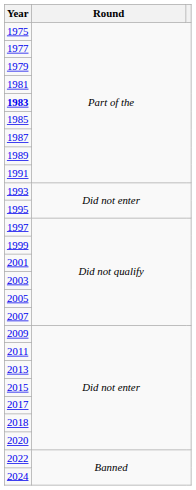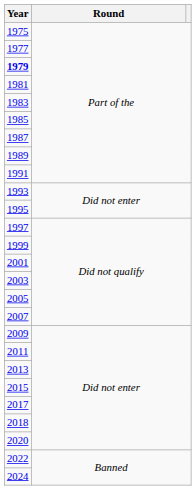(18, 67) normal -> (18, 67) bold
(18, 102) bold -> (18, 102) normal
